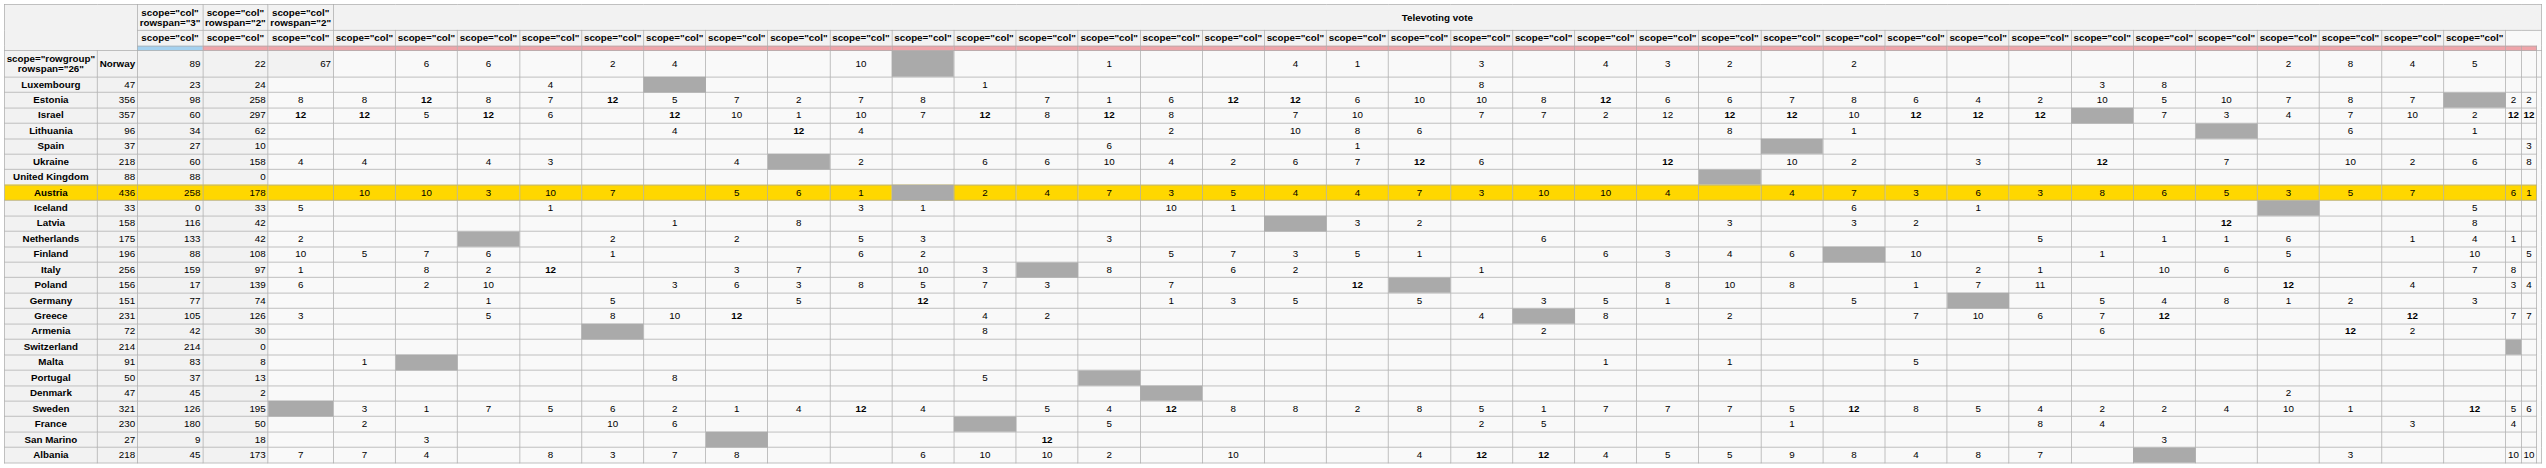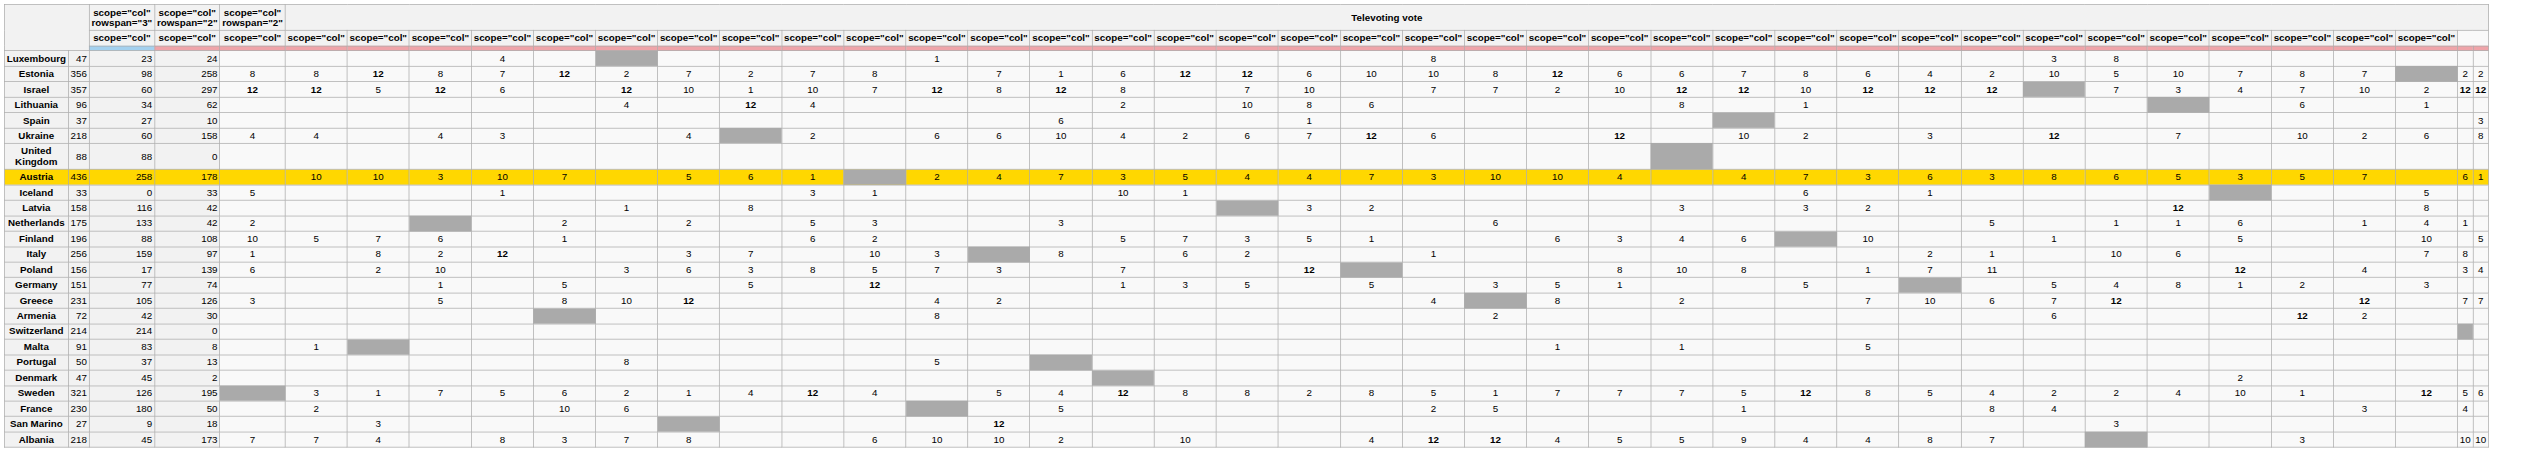- row: (51, 63)
(675, 100) 5 -> (627, 73) 2
(1668, 115) 12 -> (1620, 89) 10
(1854, 455) 8 -> (1806, 439) 4
